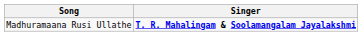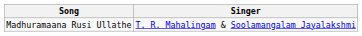(246, 25) bold -> (246, 25) normal
